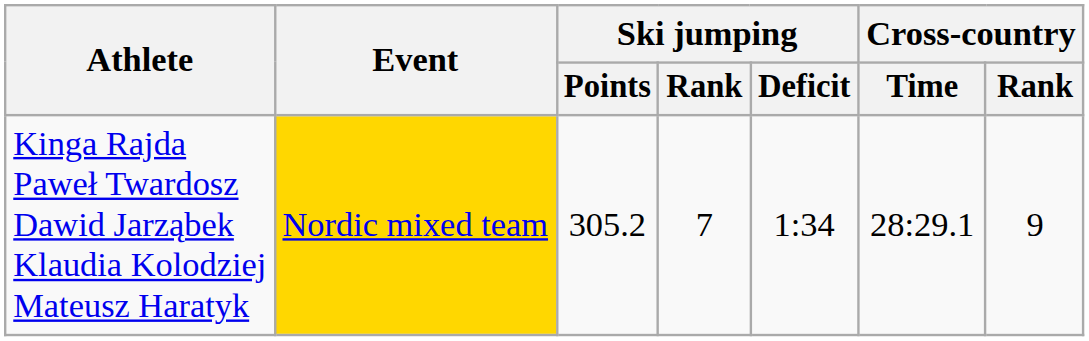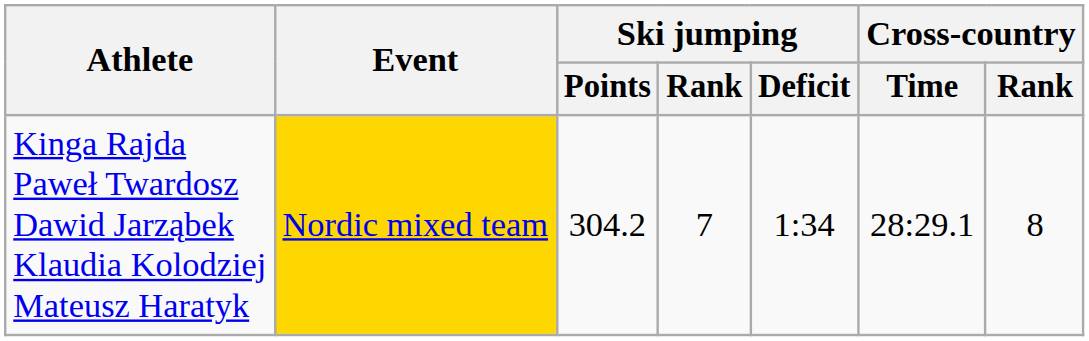(607, 224) 305.2 -> (607, 224) 304.2
(1035, 224) 9 -> (1035, 224) 8
